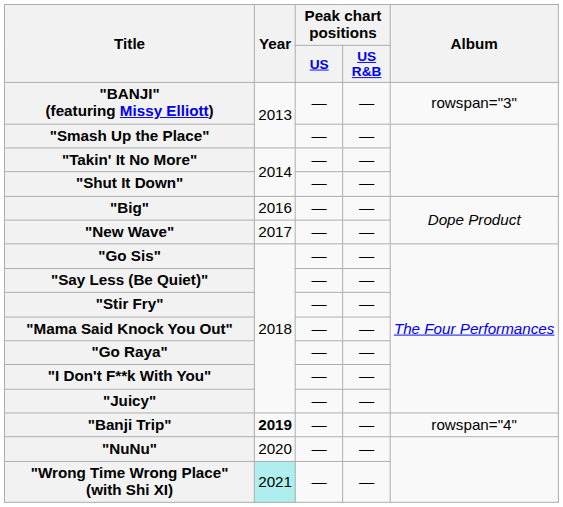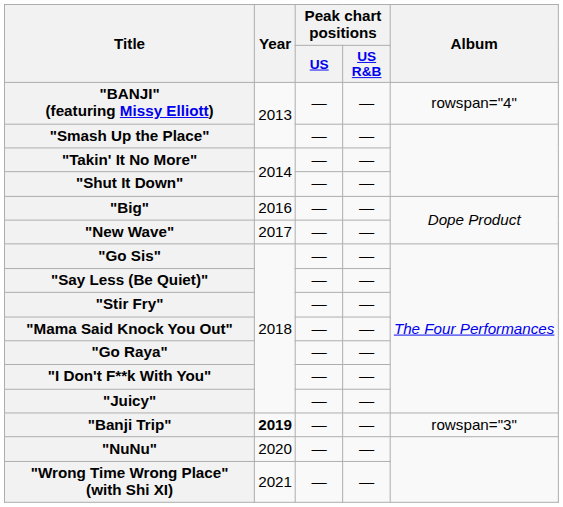(474, 103) rowspan="3" -> (474, 103) rowspan="4"
(474, 425) rowspan="4" -> (474, 425) rowspan="3"
(275, 481) paleturquoise background -> (275, 481) no background
